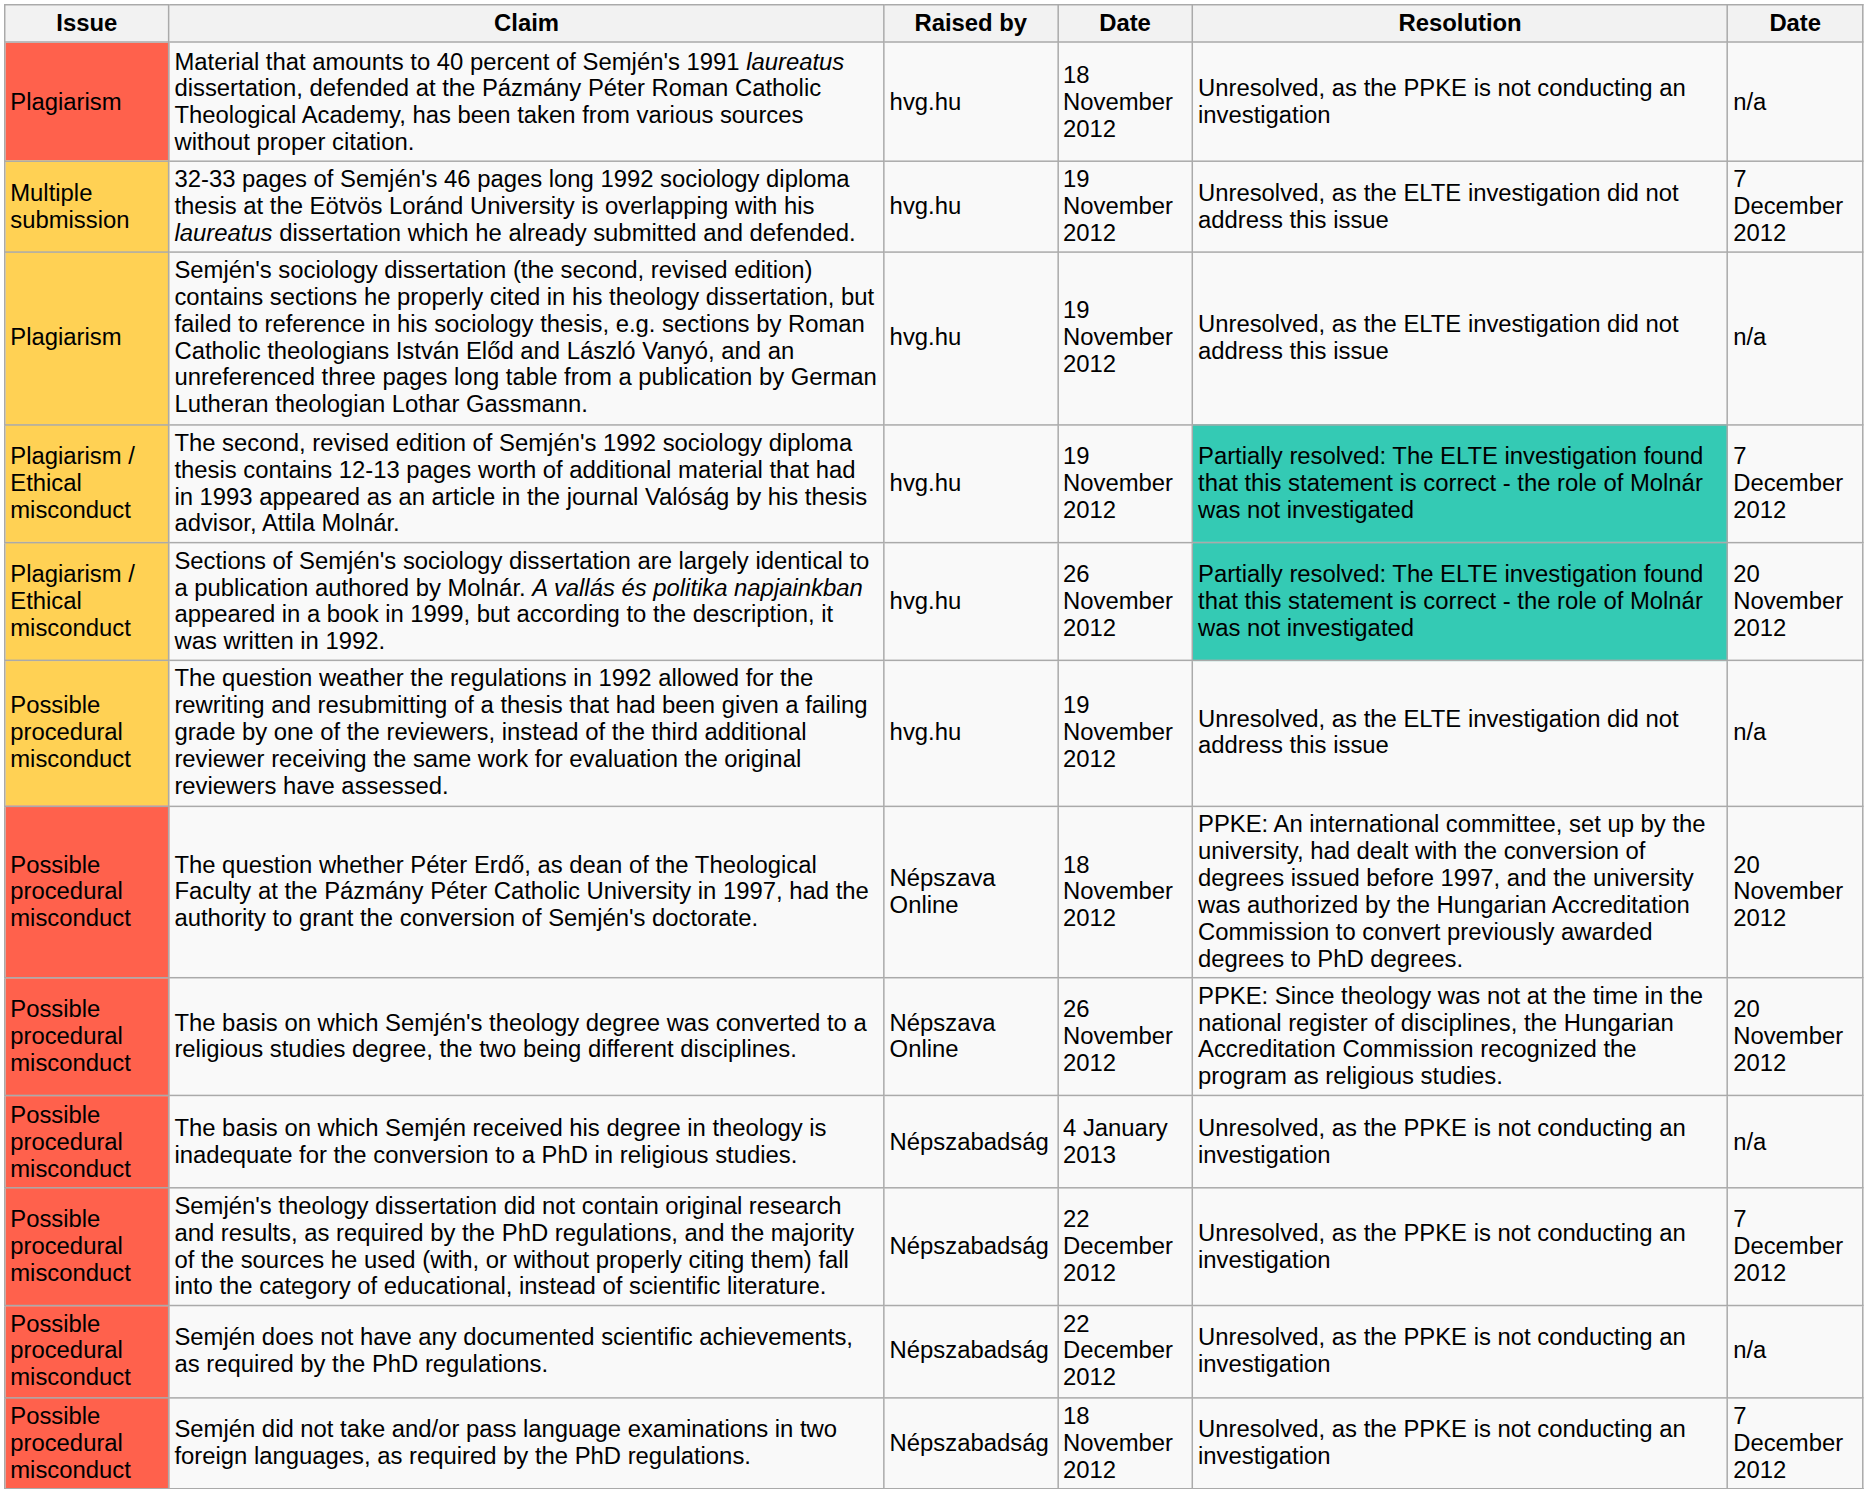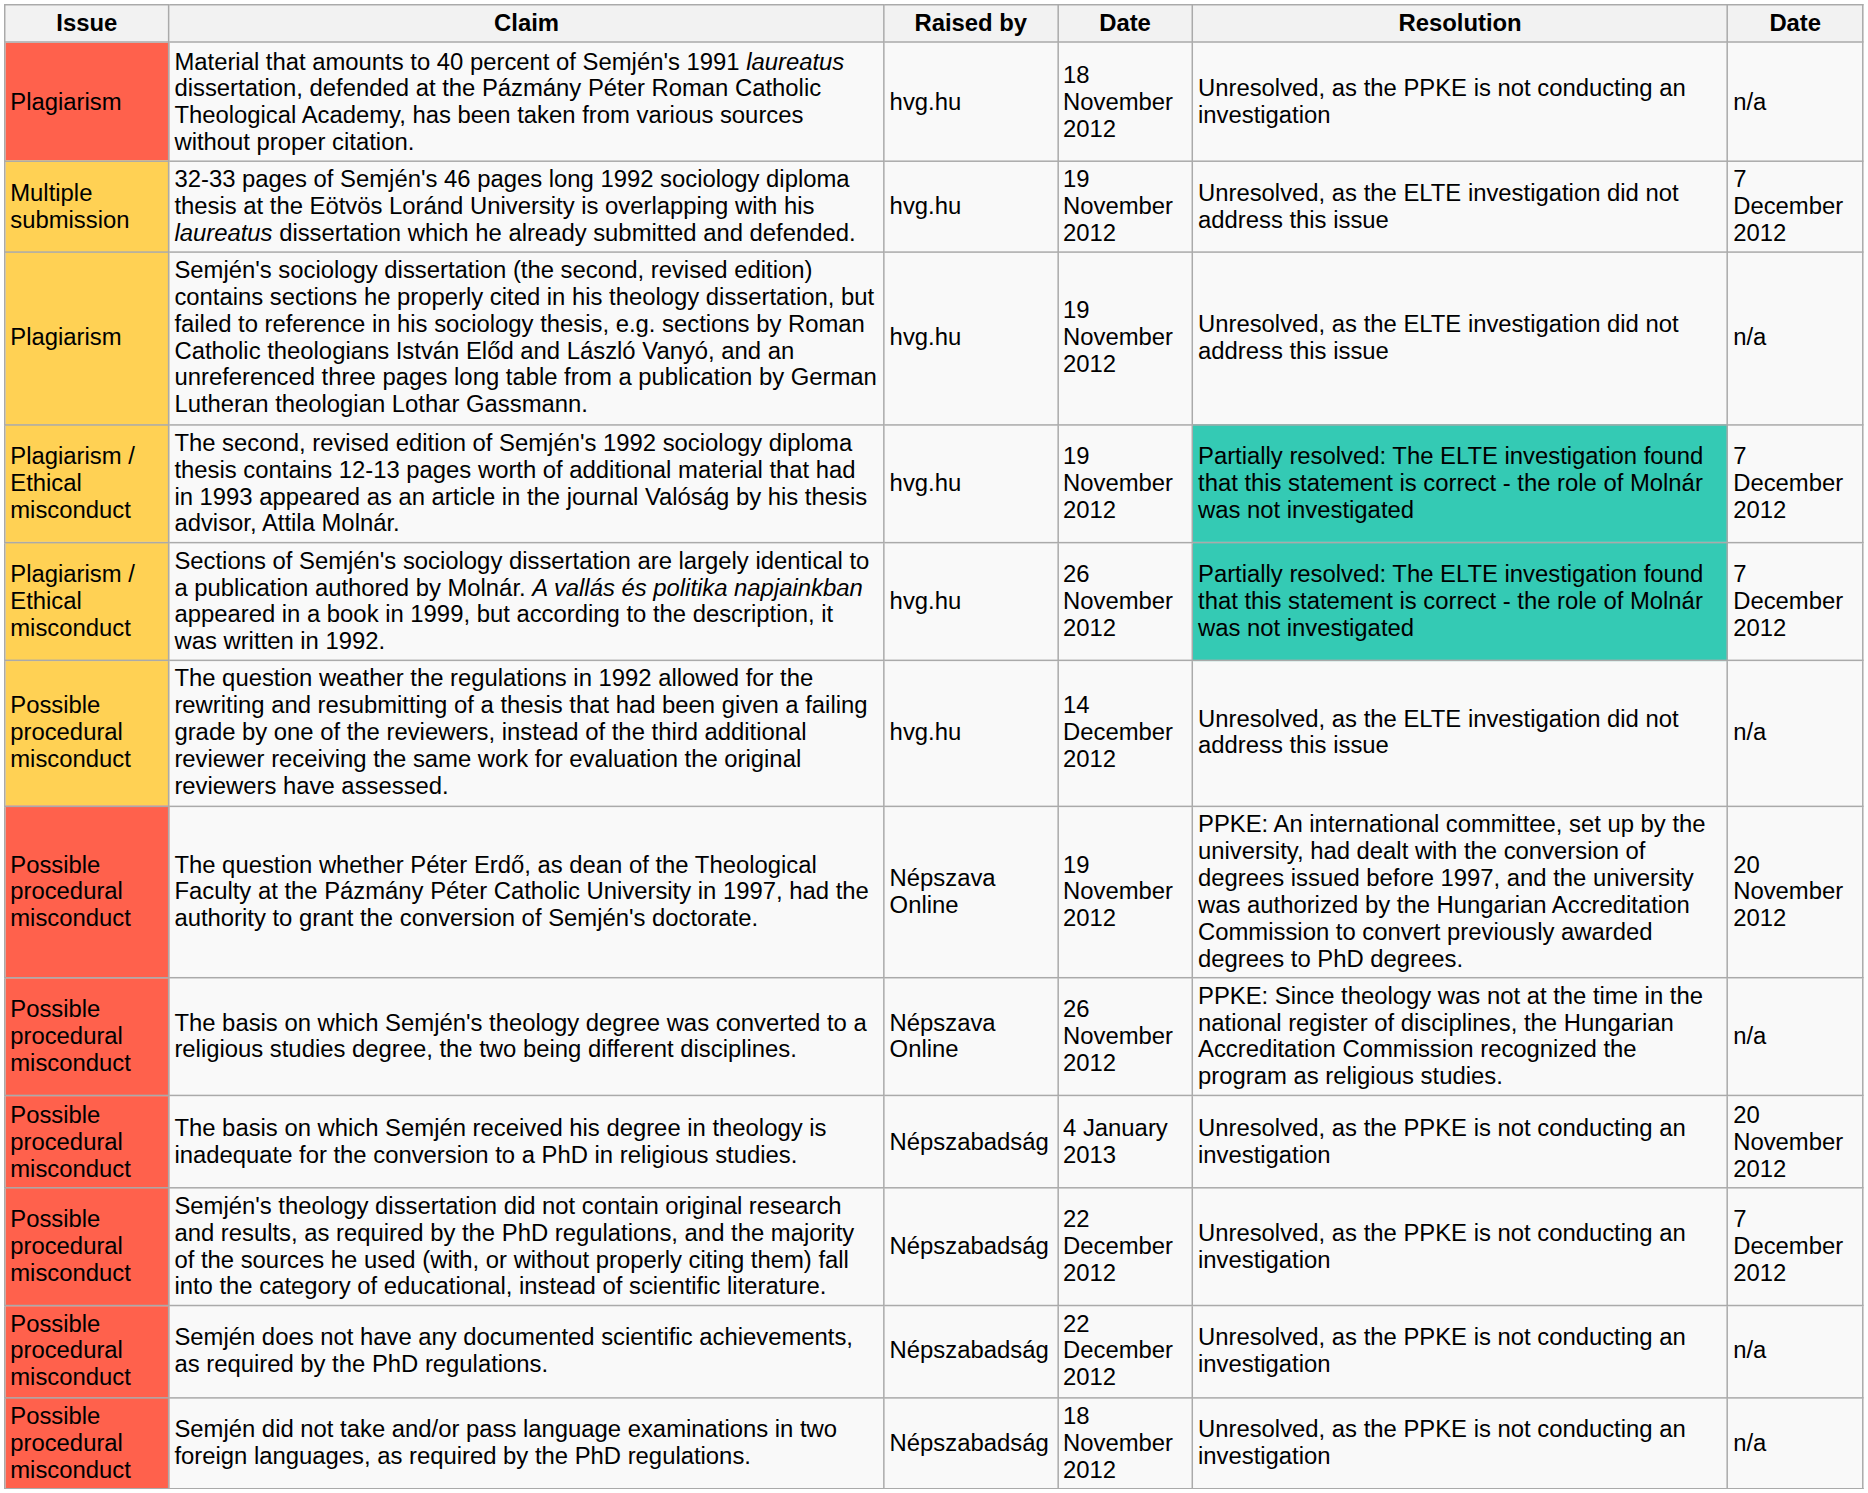(1788, 601) 20 November 2012 -> (1788, 601) 7 December 2012
(1118, 733) 19 November 2012 -> (1118, 733) 14 December 2012
(1118, 891) 18 November 2012 -> (1118, 891) 19 November 2012
(1788, 1036) 20 November 2012 -> (1750, 1036) n/a
(1750, 1141) n/a -> (1788, 1141) 20 November 2012
(1788, 1442) 7 December 2012 -> (1750, 1442) n/a
